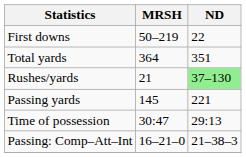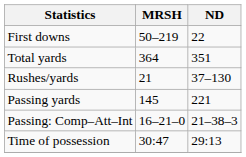(211, 78) lightgreen background -> (211, 78) no background
rows swapped: (70, 141) <-> (59, 120)
